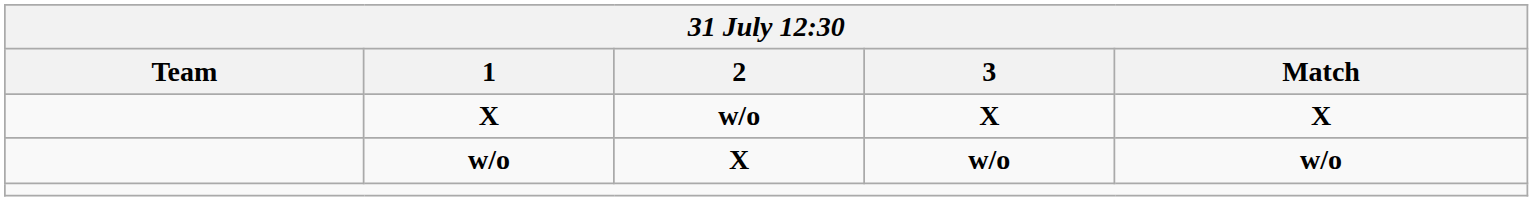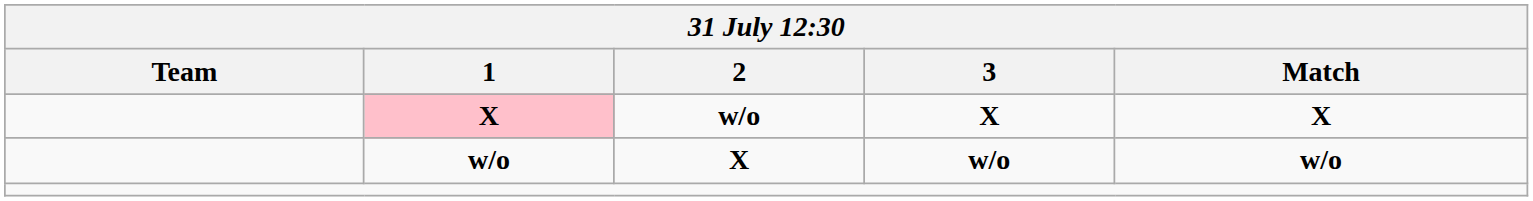(489, 115) no background -> (489, 115) pink background
